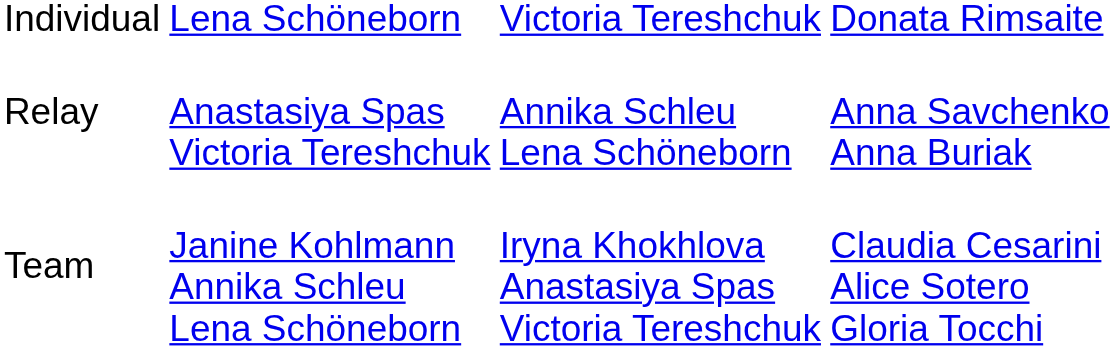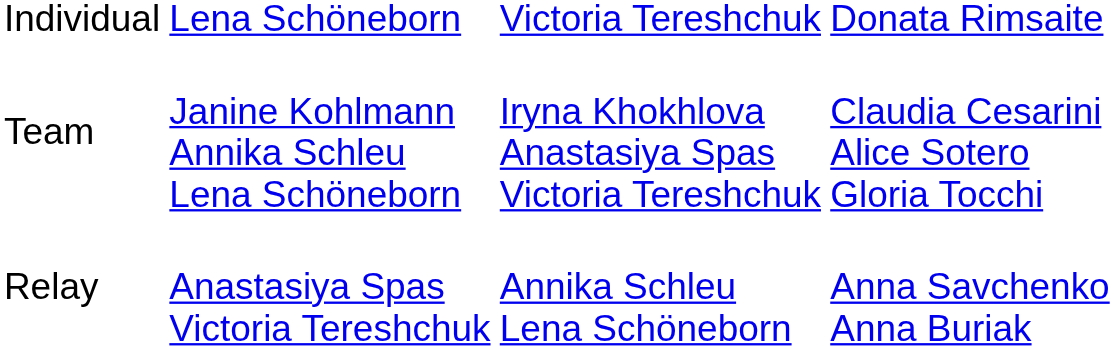rows swapped: (49, 266) <-> (51, 111)
